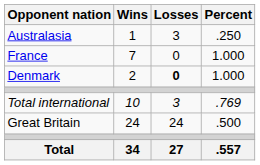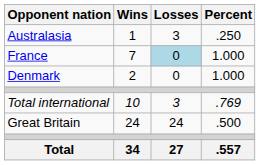(176, 55) no background -> (176, 55) lightblue background
(176, 76) bold -> (176, 76) normal
